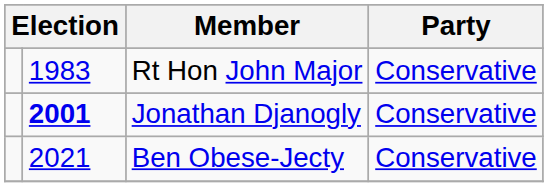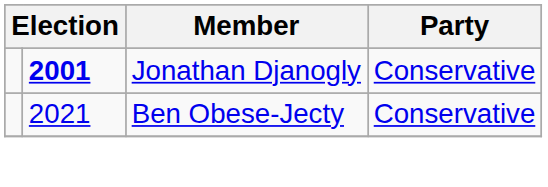- row: (247, 70)
